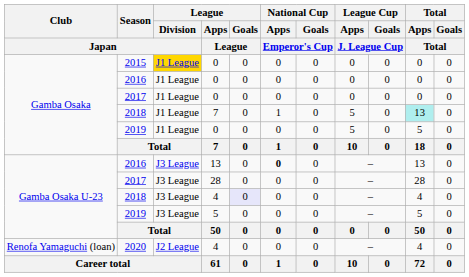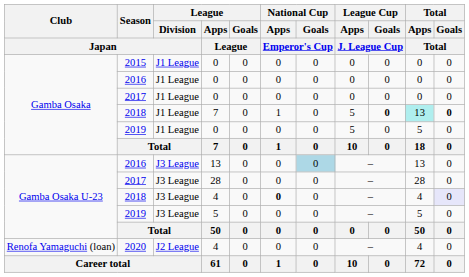(177, 63) gold background -> (177, 63) no background
(387, 113) normal -> (387, 113) bold
(449, 113) normal -> (449, 113) bold
(278, 163) bold -> (278, 163) normal
(316, 163) no background -> (316, 163) lightblue background
(245, 197) lavender background -> (245, 197) no background
(278, 197) normal -> (278, 197) bold
(449, 197) no background -> (449, 197) lavender background
